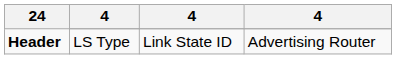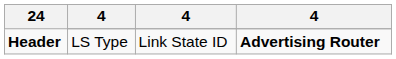(312, 41) normal -> (310, 41) bold
